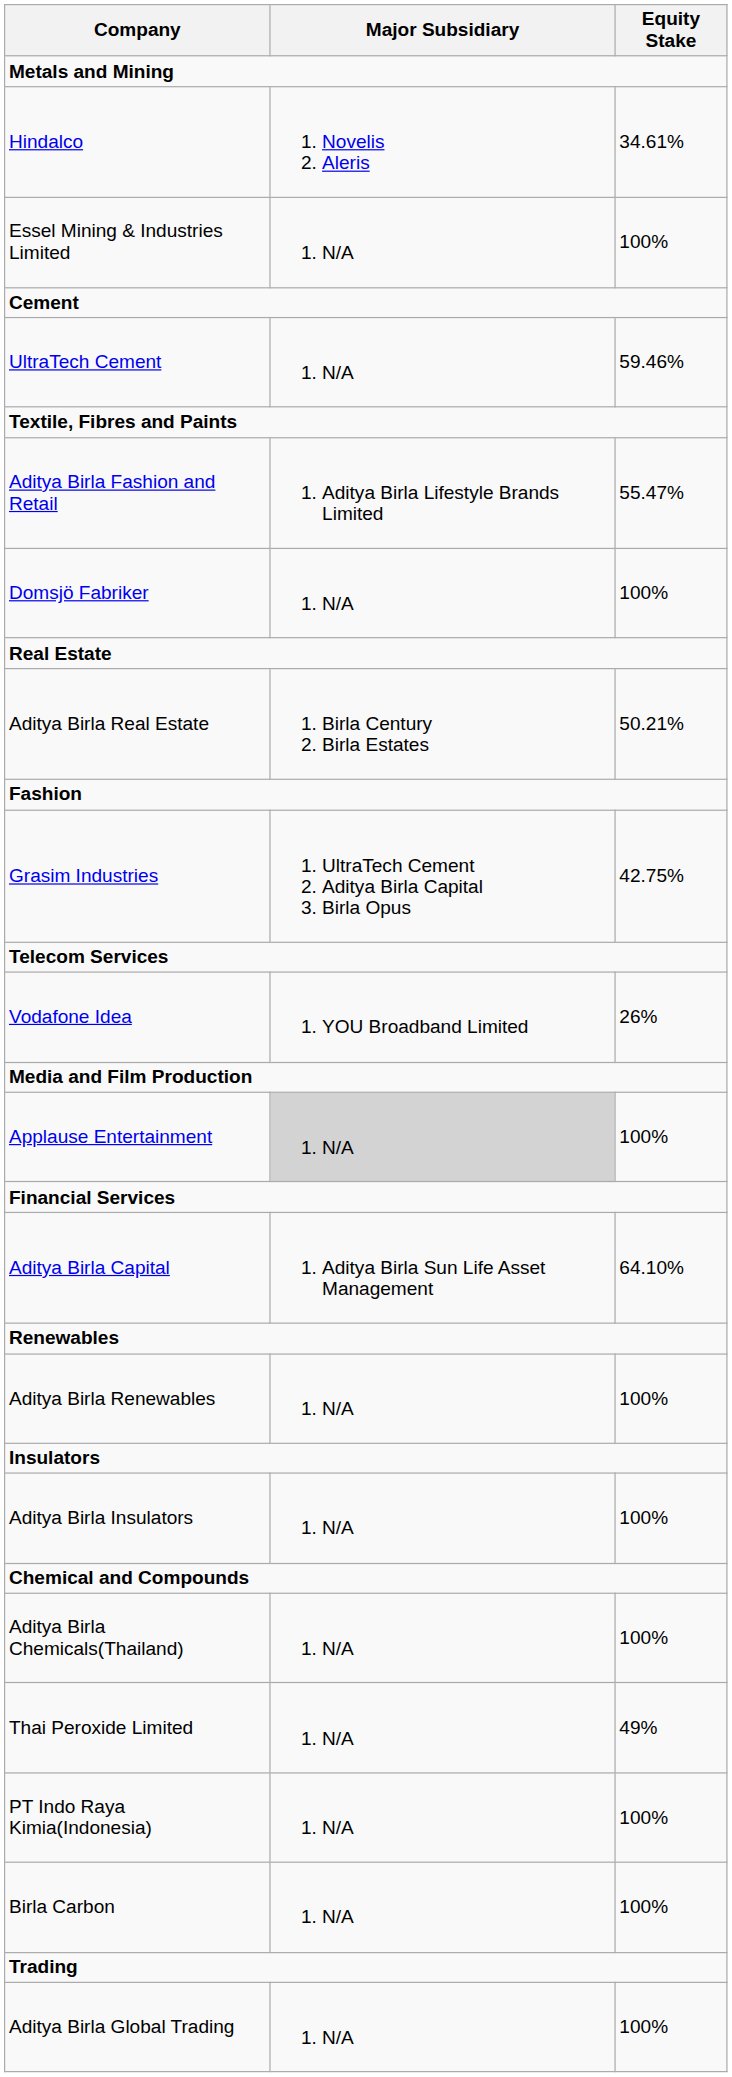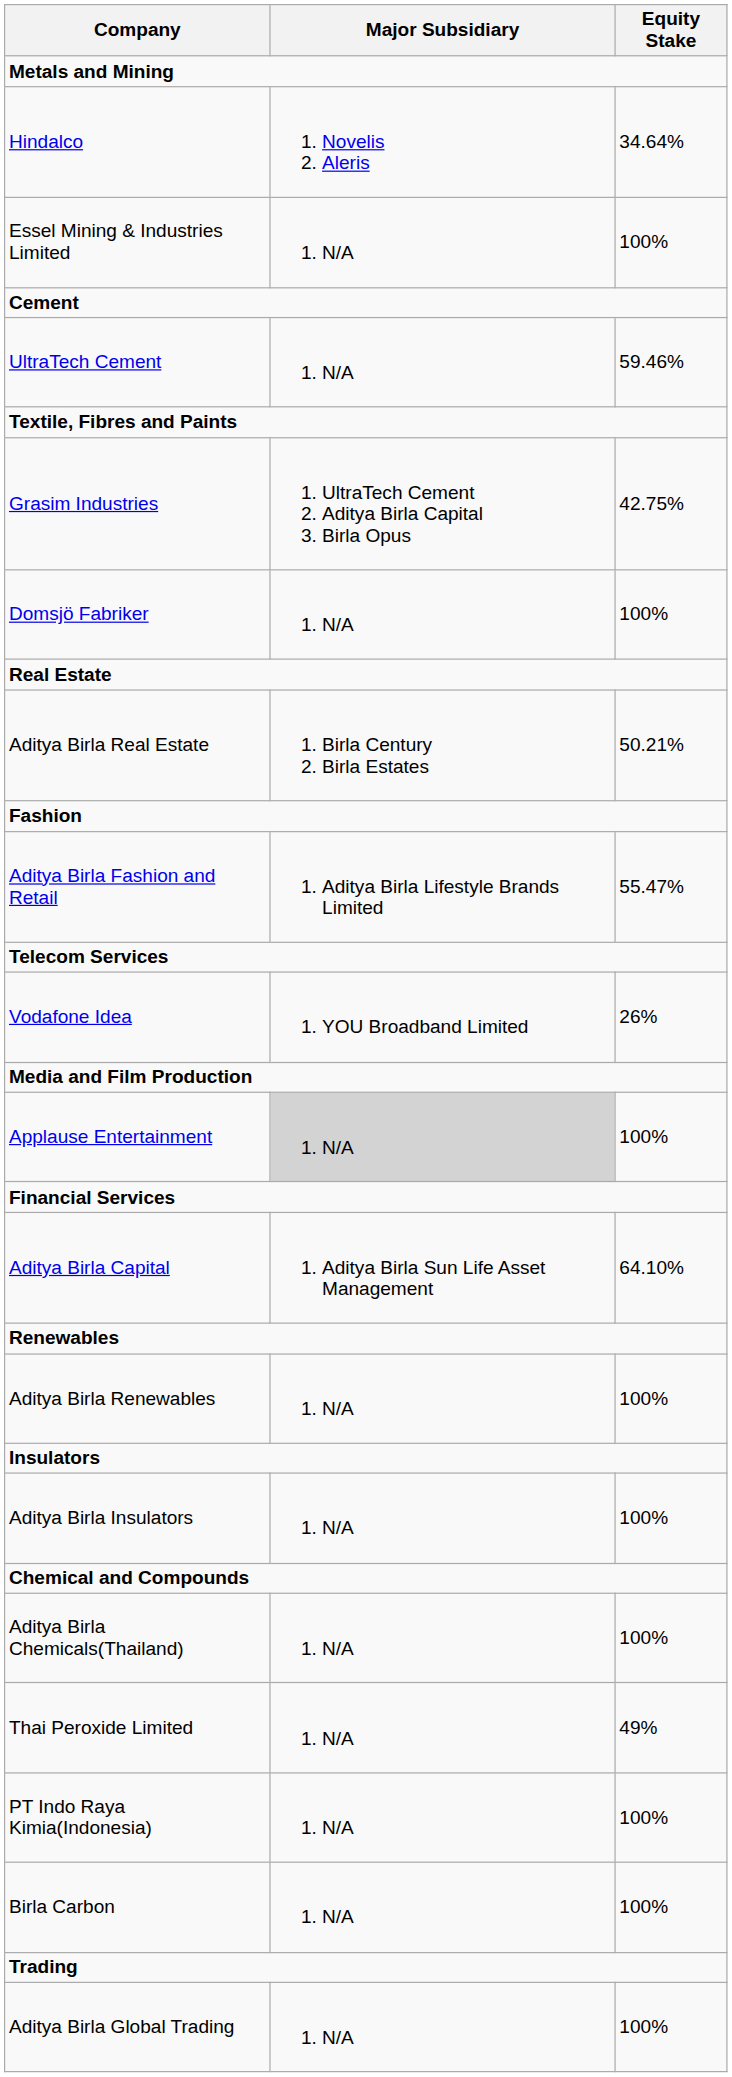(652, 141) 34.61% -> (652, 141) 34.64%
rows swapped: (84, 875) <-> (112, 492)
